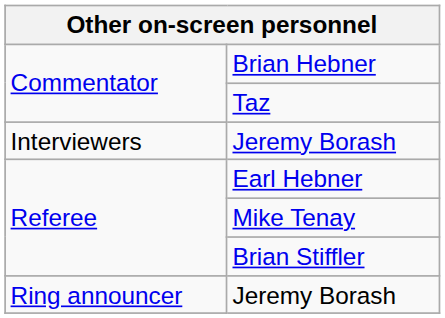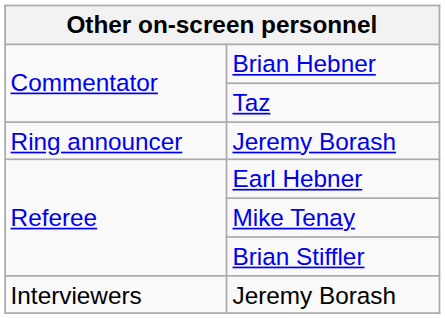(76, 141) Interviewers -> (96, 141) Ring announcer
(96, 295) Ring announcer -> (76, 295) Interviewers
